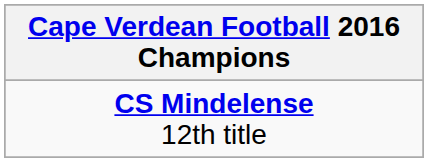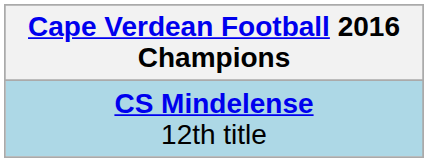(214, 118) no background -> (214, 118) lightblue background
